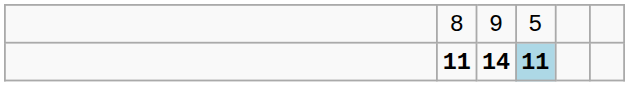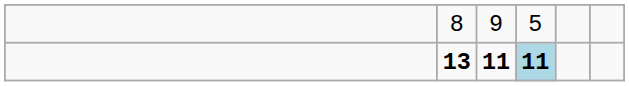(457, 62) 11 -> (457, 62) 13
(496, 62) 14 -> (496, 62) 11
